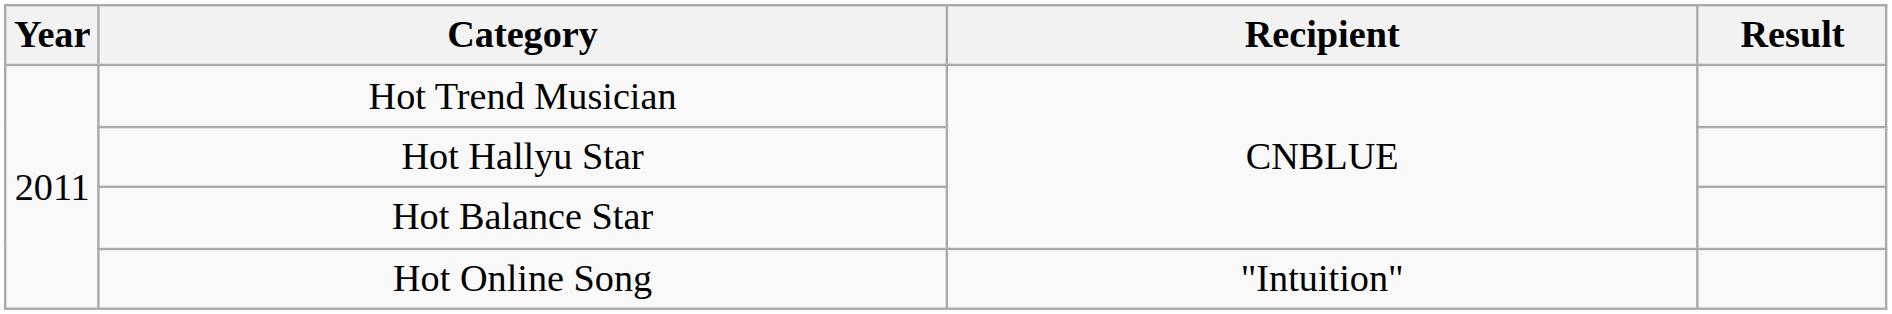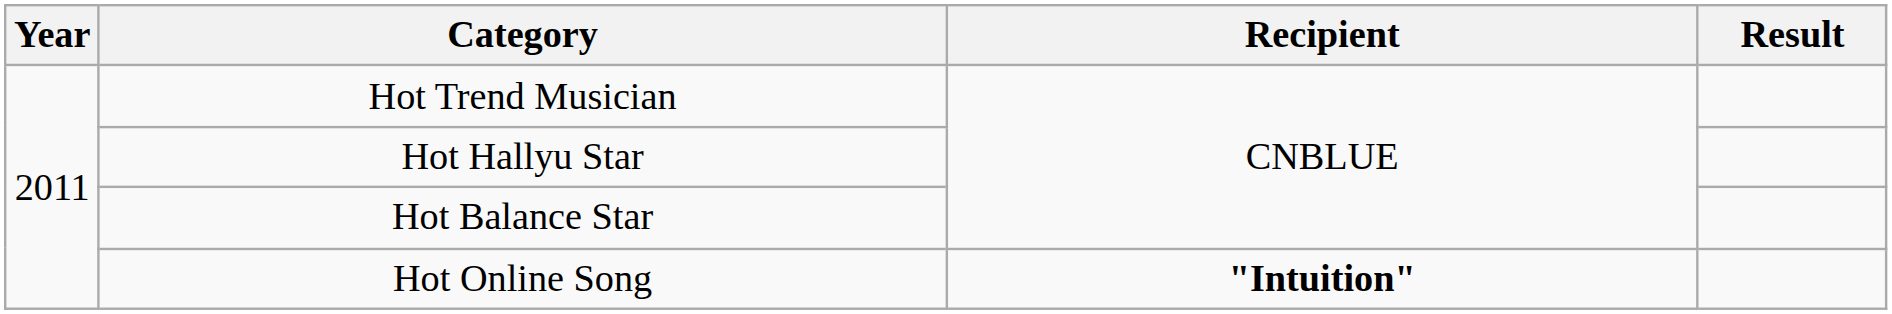(1322, 277) normal -> (1322, 277) bold
